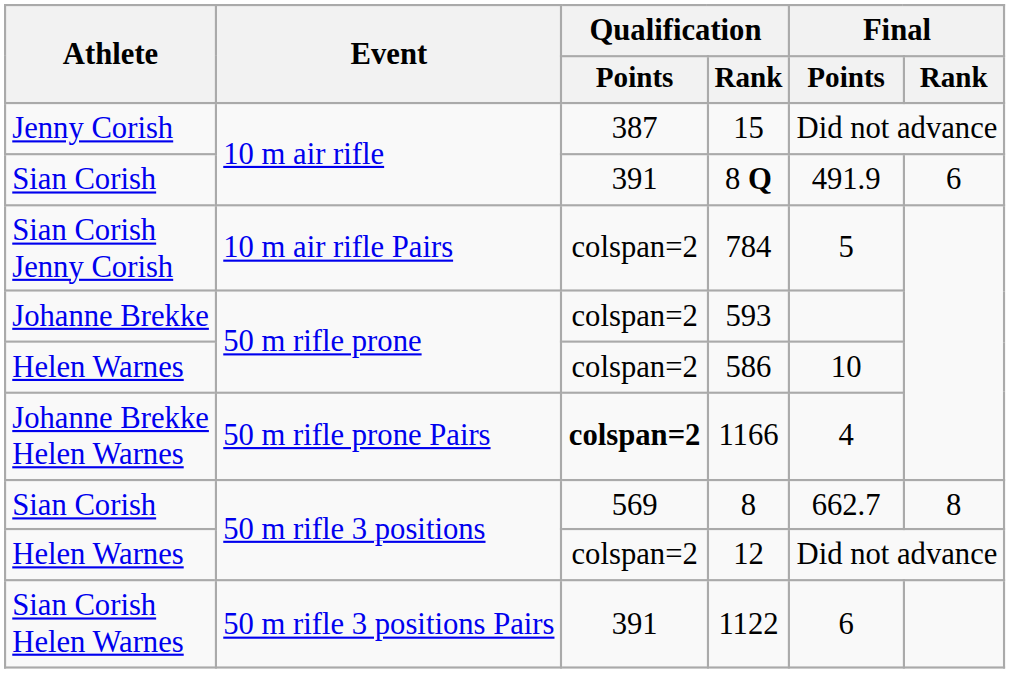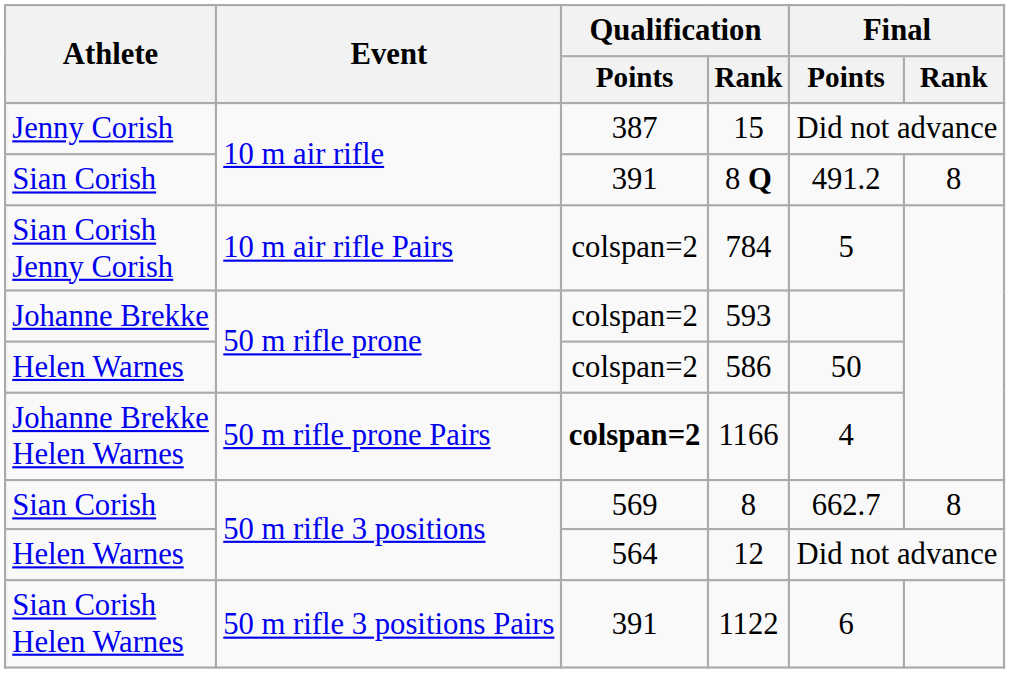(846, 179) 491.9 -> (846, 179) 491.2
(954, 179) 6 -> (954, 179) 8
(846, 367) 10 -> (846, 367) 50
(635, 555) colspan=2 -> (635, 555) 564
